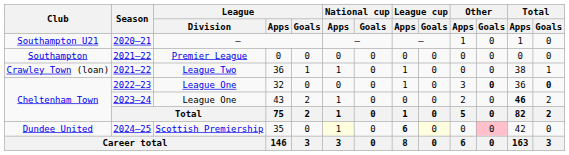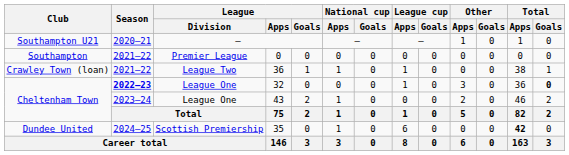(132, 85) normal -> (132, 85) bold
(492, 85) bold -> (492, 85) normal
(520, 99) bold -> (520, 99) normal
(338, 129) lightyellow background -> (338, 129) no background
(405, 129) bold -> (405, 129) normal
(434, 129) lightyellow background -> (434, 129) no background
(492, 129) pink background -> (492, 129) no background
(520, 129) normal -> (520, 129) bold
